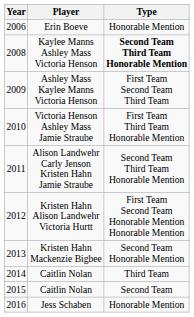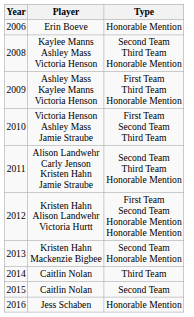(147, 53) bold -> (144, 53) normal
(147, 90) First Team Second Team Third Team -> (144, 90) First Team Third Team Honorable Mention
(147, 127) First Team Third Team Honorable Mention -> (144, 127) First Team Second Team Third Team
